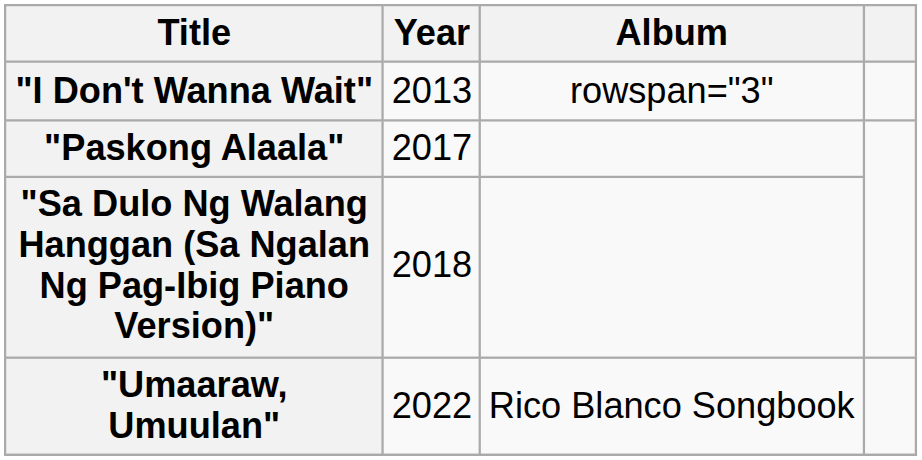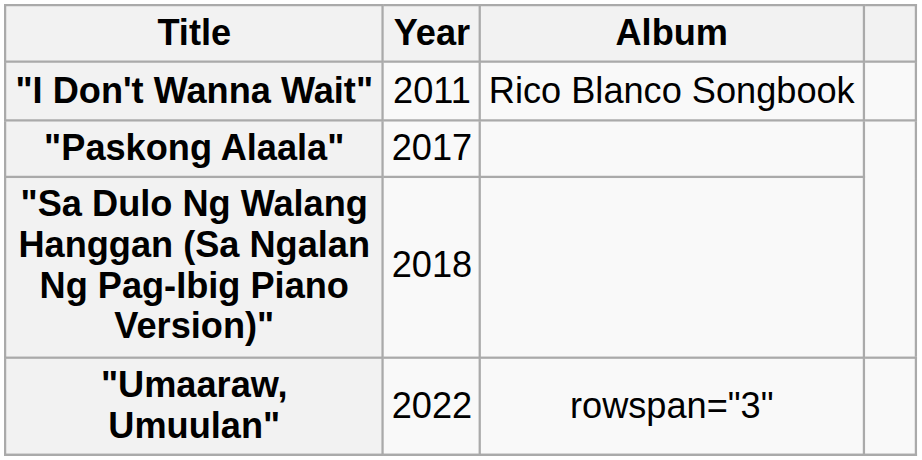(432, 90) 2013 -> (432, 90) 2011
(672, 90) rowspan="3" -> (672, 90) Rico Blanco Songbook
(672, 404) Rico Blanco Songbook -> (672, 404) rowspan="3"
